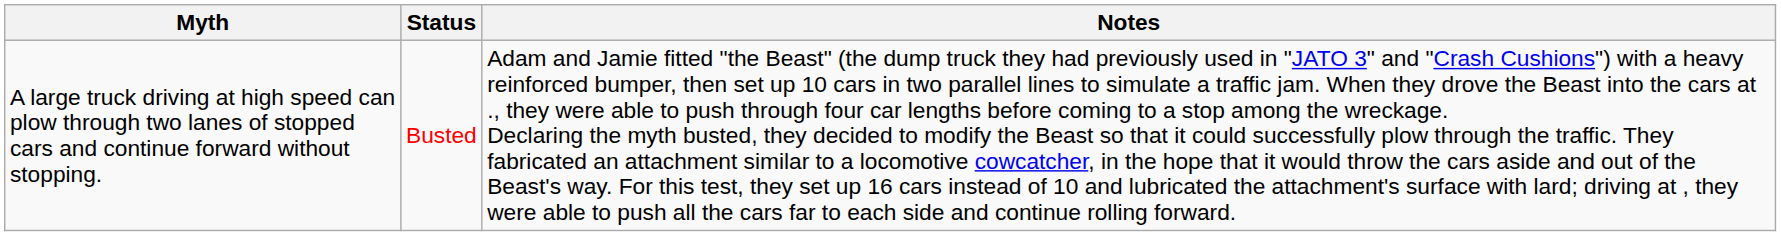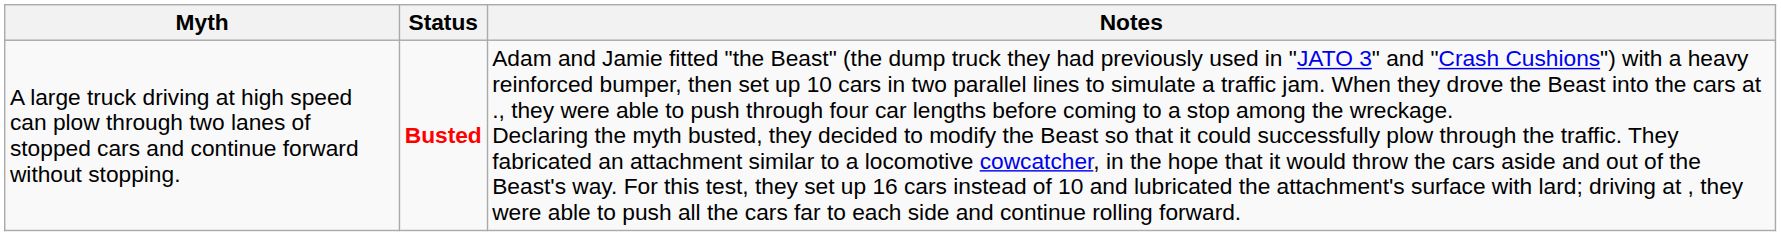(441, 135) normal -> (443, 135) bold
